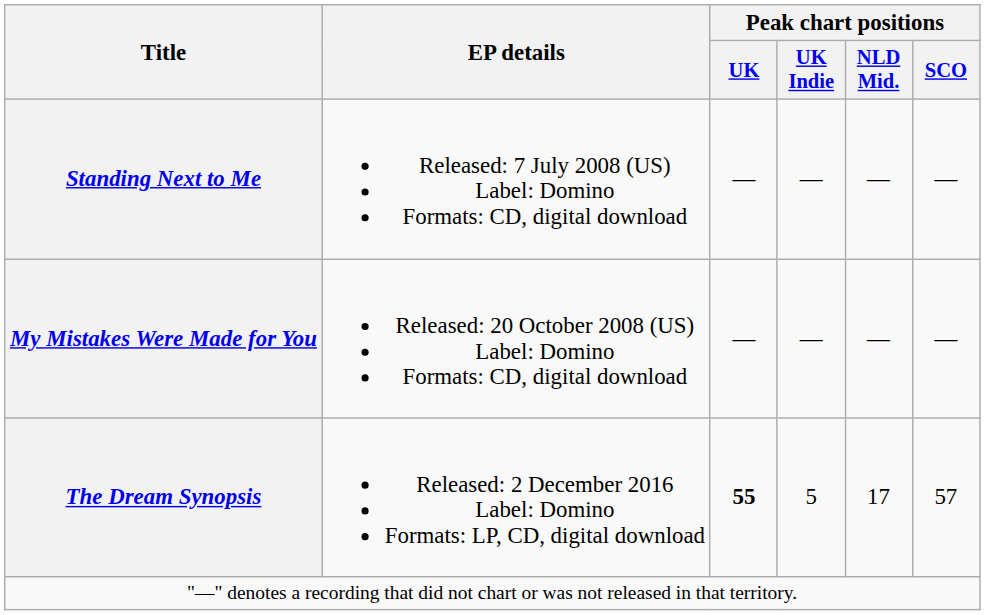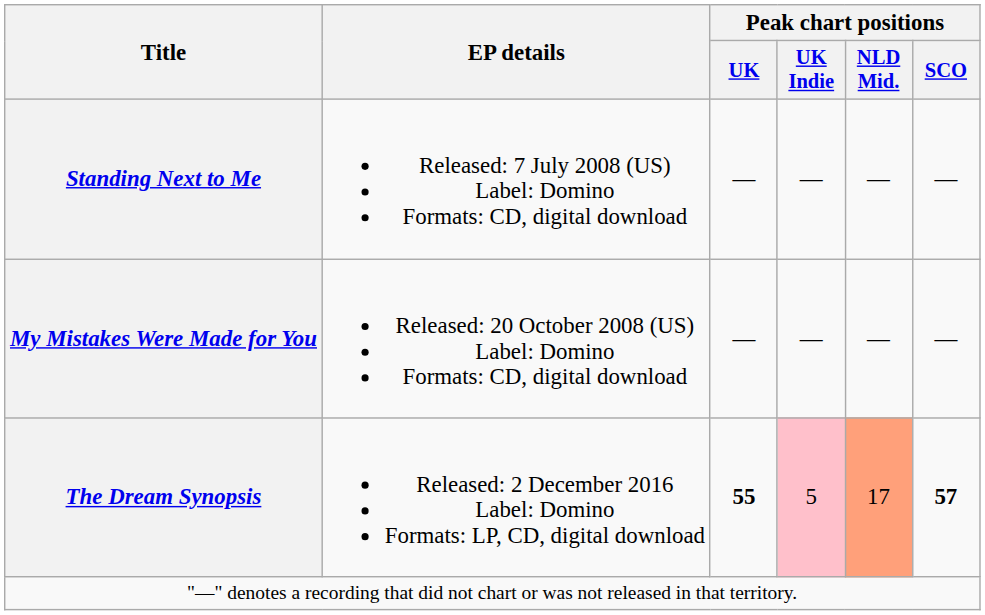(811, 497) no background -> (811, 497) pink background
(879, 497) no background -> (879, 497) lightsalmon background
(946, 497) normal -> (946, 497) bold
